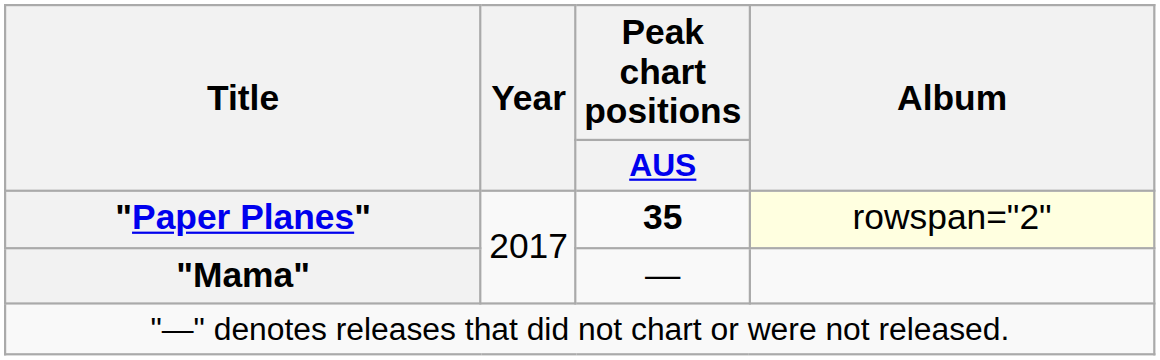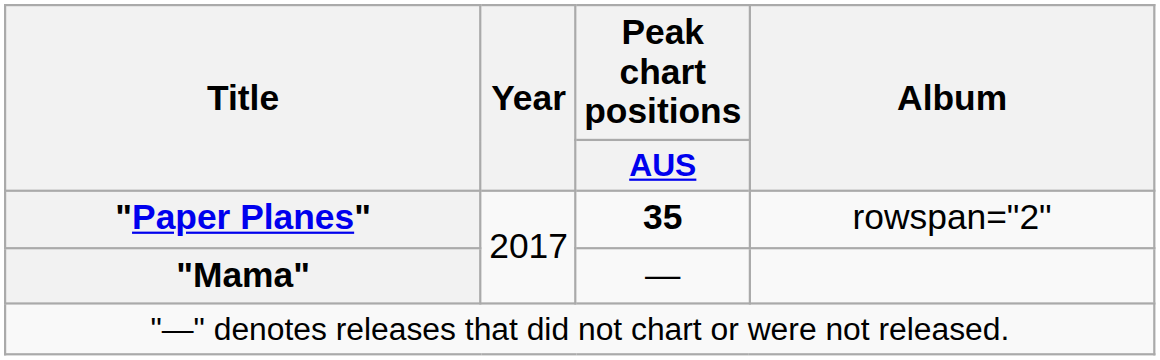(952, 218) lightyellow background -> (952, 218) no background
